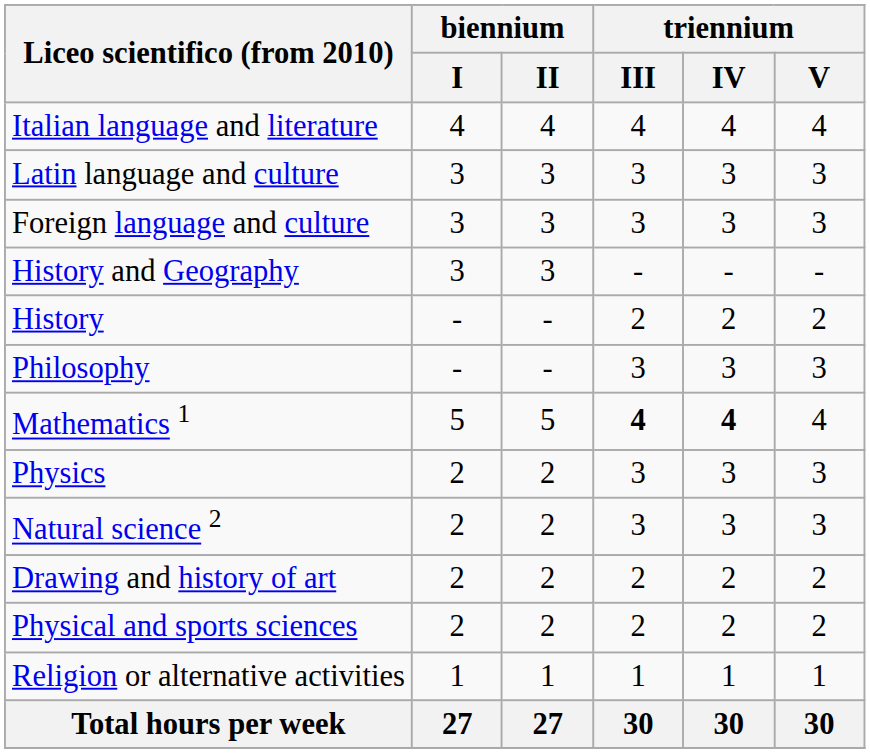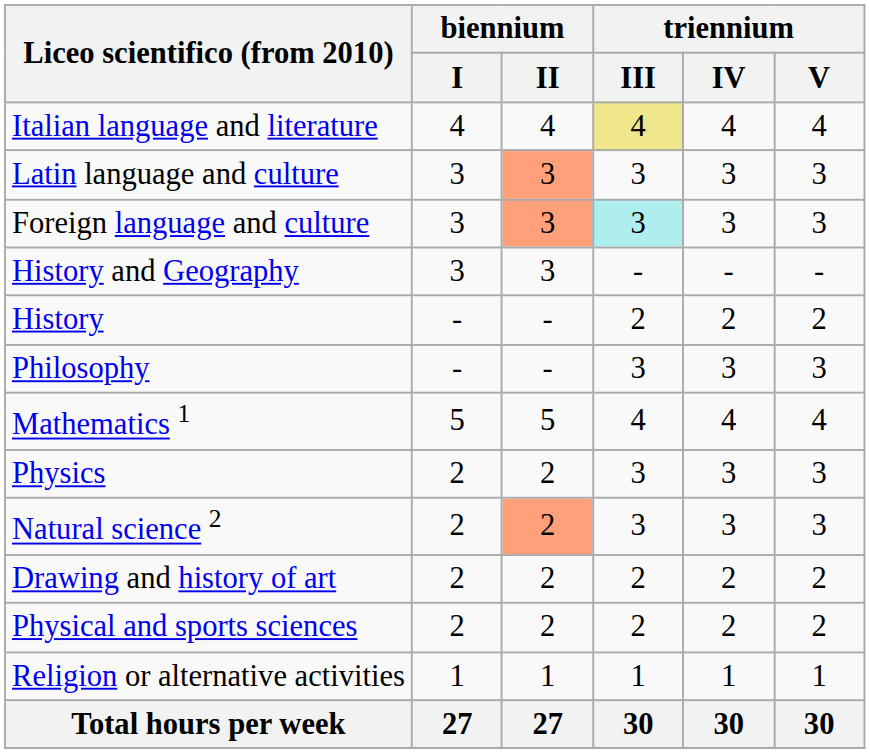(638, 125) no background -> (638, 125) khaki background
(548, 174) no background -> (548, 174) lightsalmon background
(548, 222) no background -> (548, 222) lightsalmon background
(638, 222) no background -> (638, 222) paleturquoise background
(638, 420) bold -> (638, 420) normal
(729, 420) bold -> (729, 420) normal
(548, 525) no background -> (548, 525) lightsalmon background
